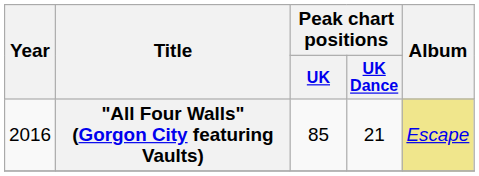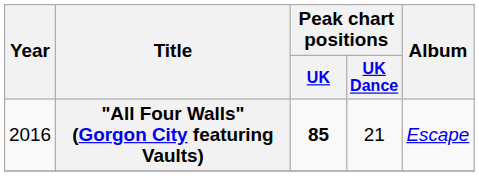(318, 134) normal -> (318, 134) bold
(438, 134) khaki background -> (438, 134) no background
